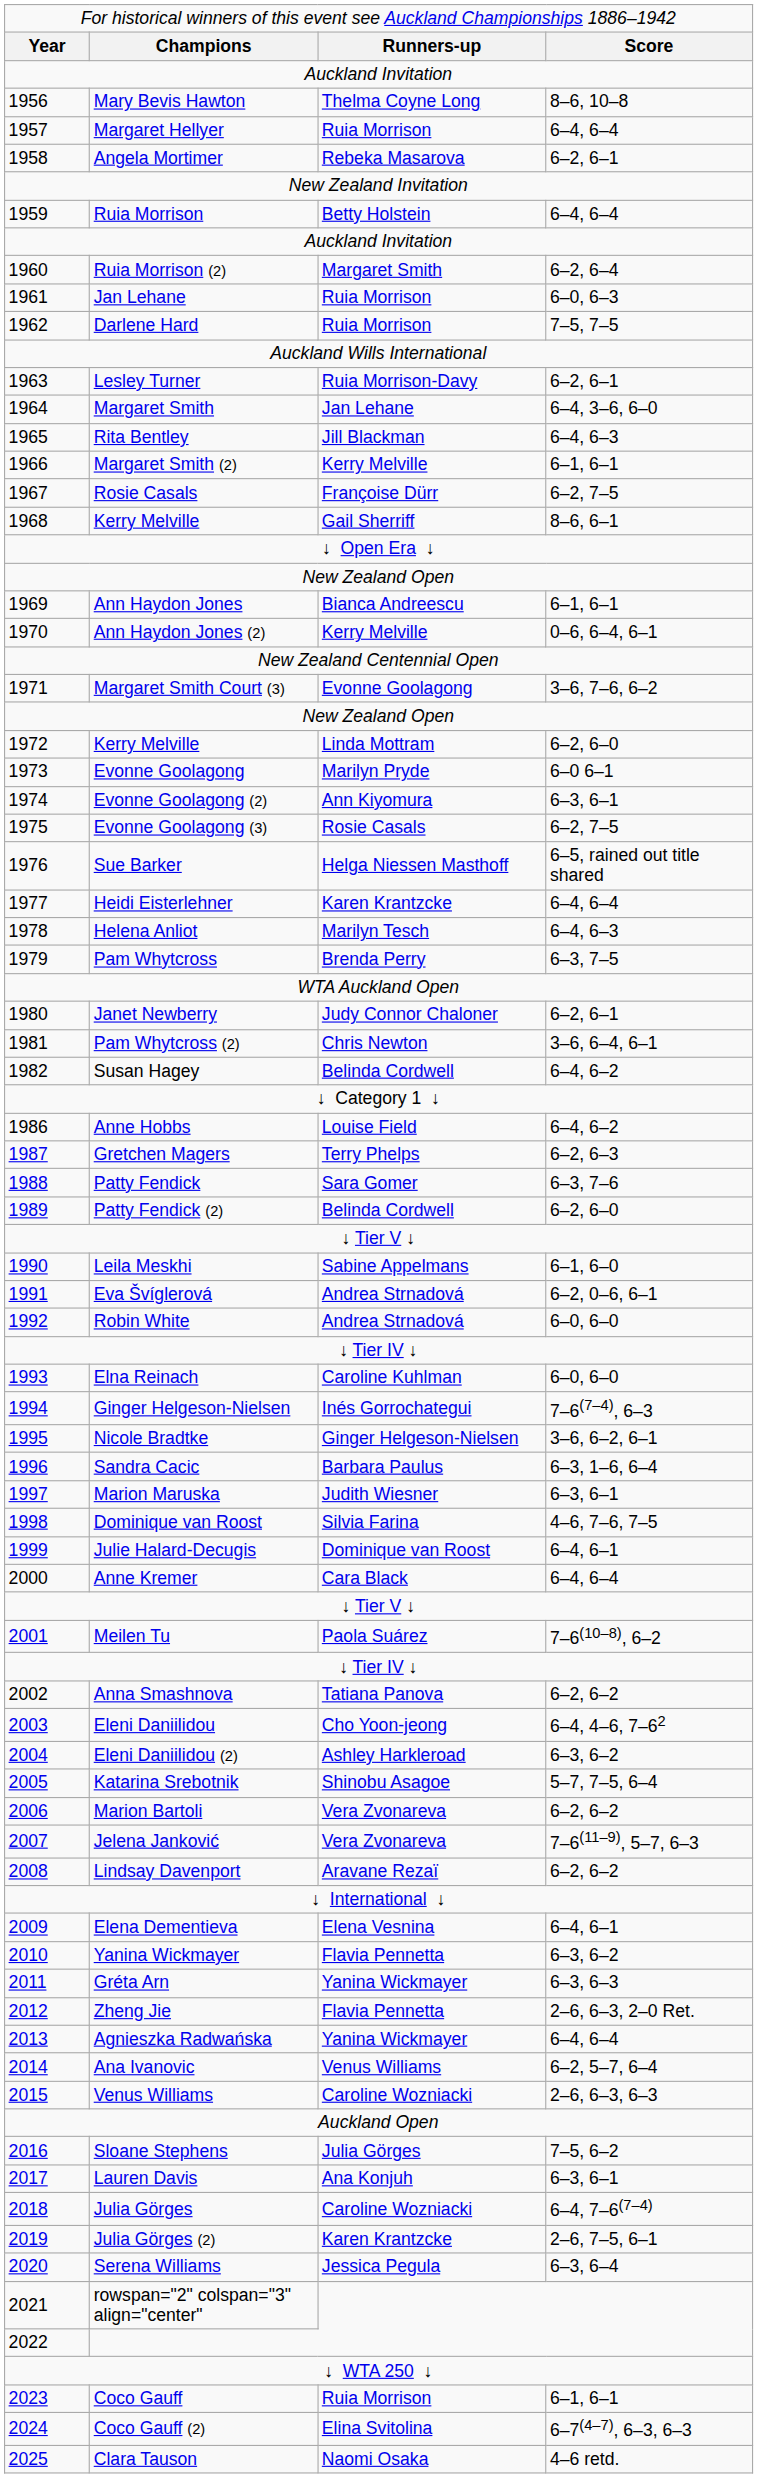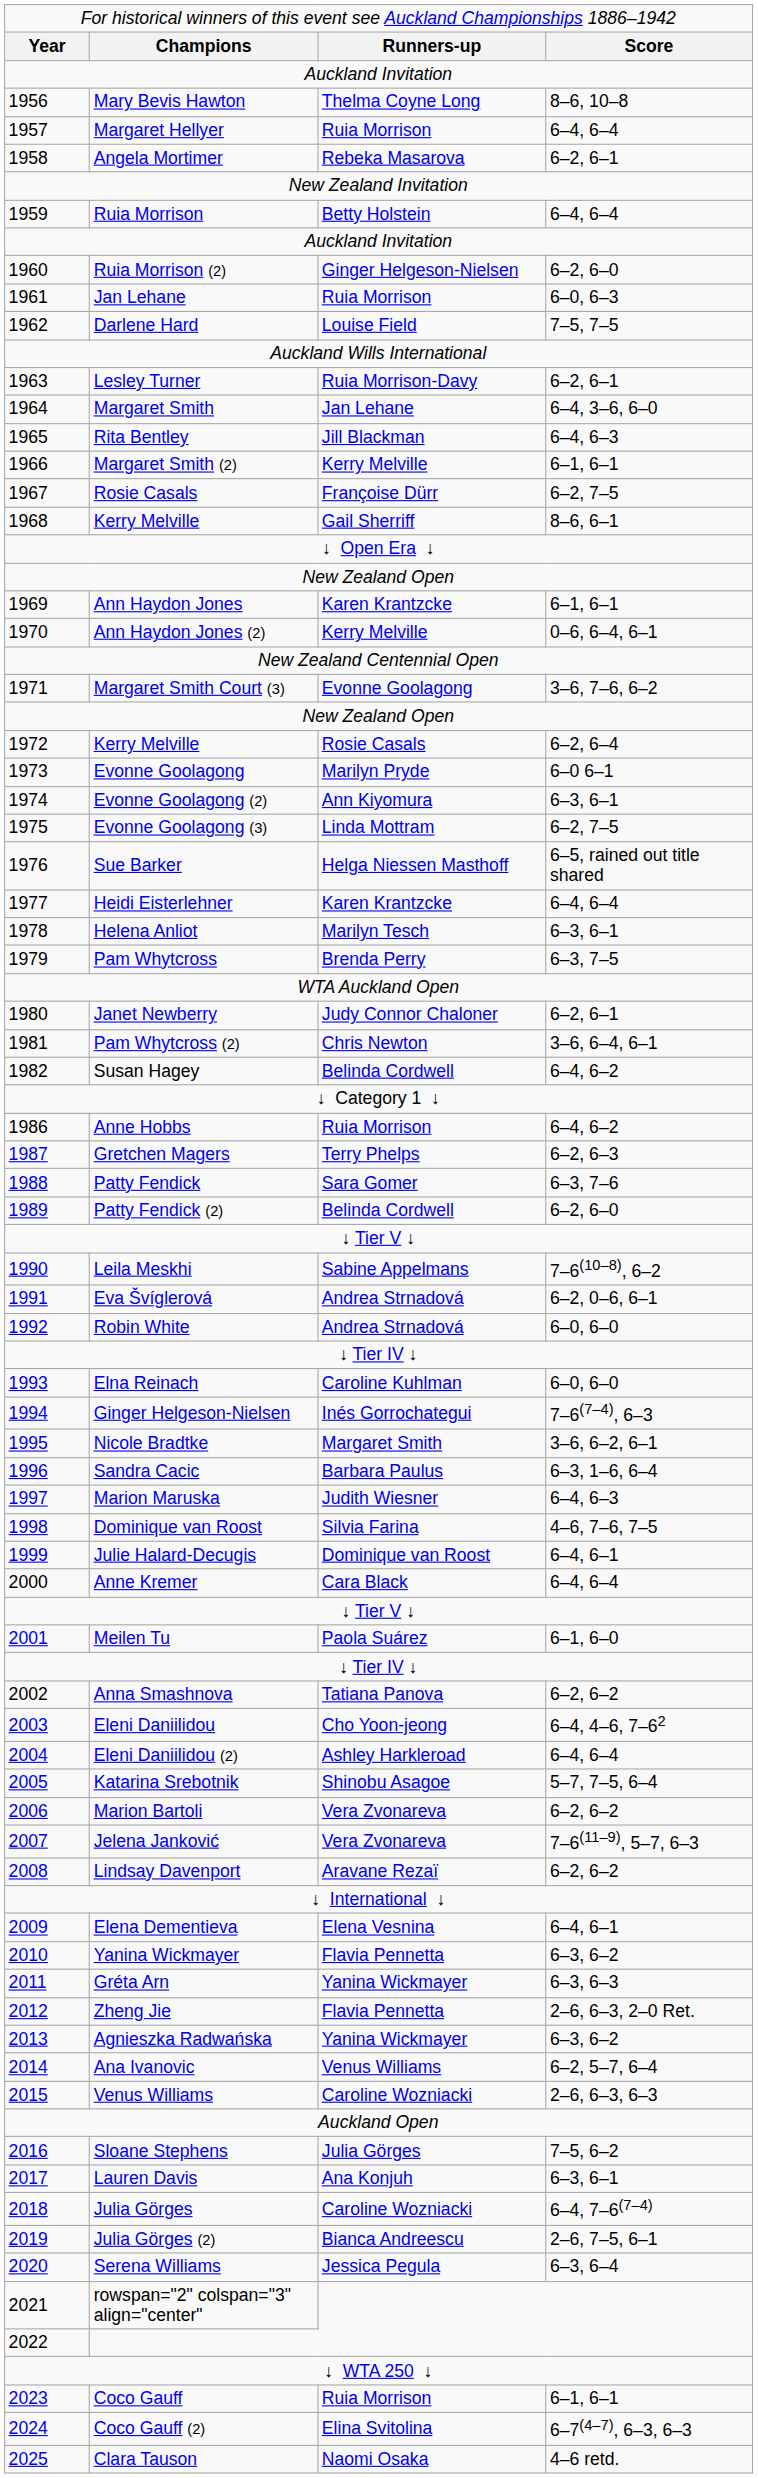(382, 269) Margaret Smith -> (420, 269) Ginger Helgeson-Nielsen
(584, 269) 6–2, 6–4 -> (584, 269) 6–2, 6–0
(377, 325) Ruia Morrison -> (369, 325) Louise Field
(393, 604) Bianca Andreescu -> (387, 604) Karen Krantzcke
(378, 744) Linda Mottram -> (374, 744) Rosie Casals
(584, 744) 6–2, 6–0 -> (584, 744) 6–2, 6–4
(374, 827) Rosie Casals -> (378, 827) Linda Mottram
(584, 931) 6–4, 6–3 -> (584, 931) 6–3, 6–1
(369, 1126) Louise Field -> (377, 1126) Ruia Morrison
(584, 1266) 6–1, 6–0 -> (605, 1268) 7–6(10–8), 6–2
(420, 1438) Ginger Helgeson-Nielsen -> (382, 1443) Margaret Smith
(584, 1494) 6–3, 6–1 -> (584, 1499) 6–4, 6–3
(605, 1636) 7–6(10–8), 6–2 -> (584, 1638) 6–1, 6–0
(584, 1755) 6–3, 6–2 -> (584, 1755) 6–4, 6–4
(584, 2039) 6–4, 6–4 -> (584, 2039) 6–3, 6–2
(387, 2239) Karen Krantzcke -> (393, 2239) Bianca Andreescu
